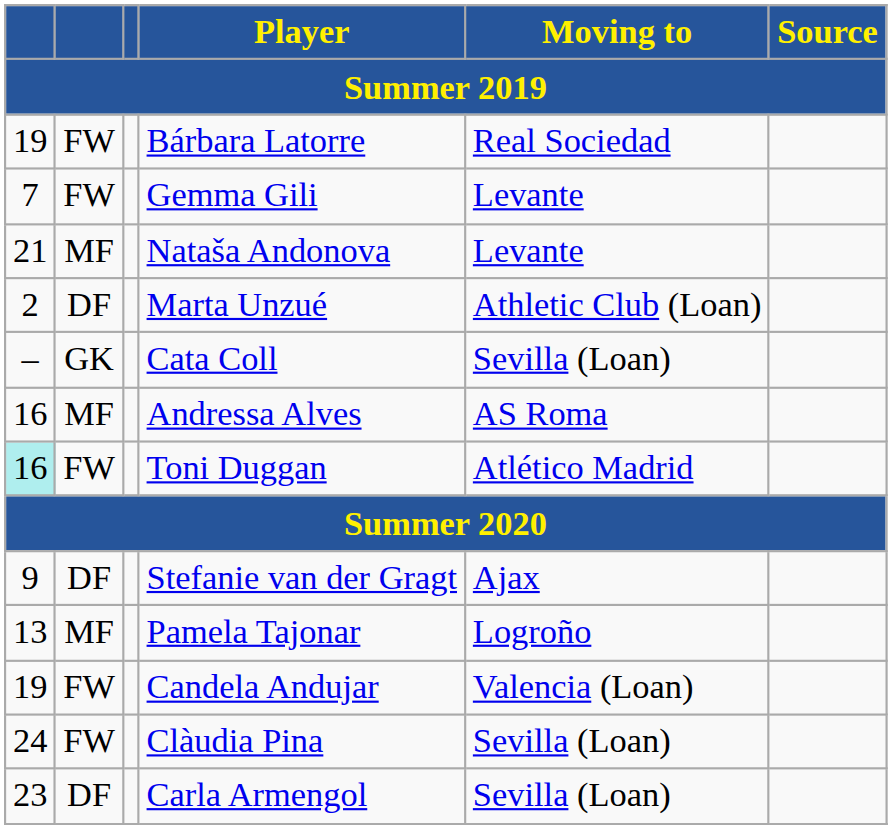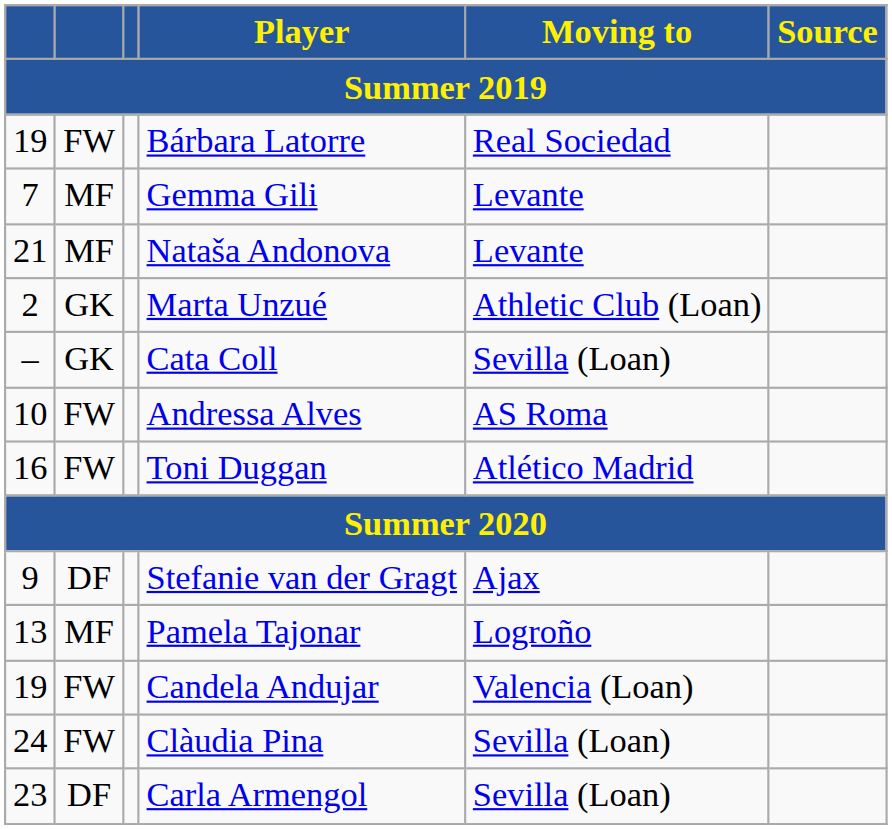(89, 195) FW -> (89, 195) MF
(89, 304) DF -> (89, 304) GK
(30, 413) 16 -> (30, 413) 10
(89, 413) MF -> (89, 413) FW
(30, 468) paleturquoise background -> (30, 468) no background
